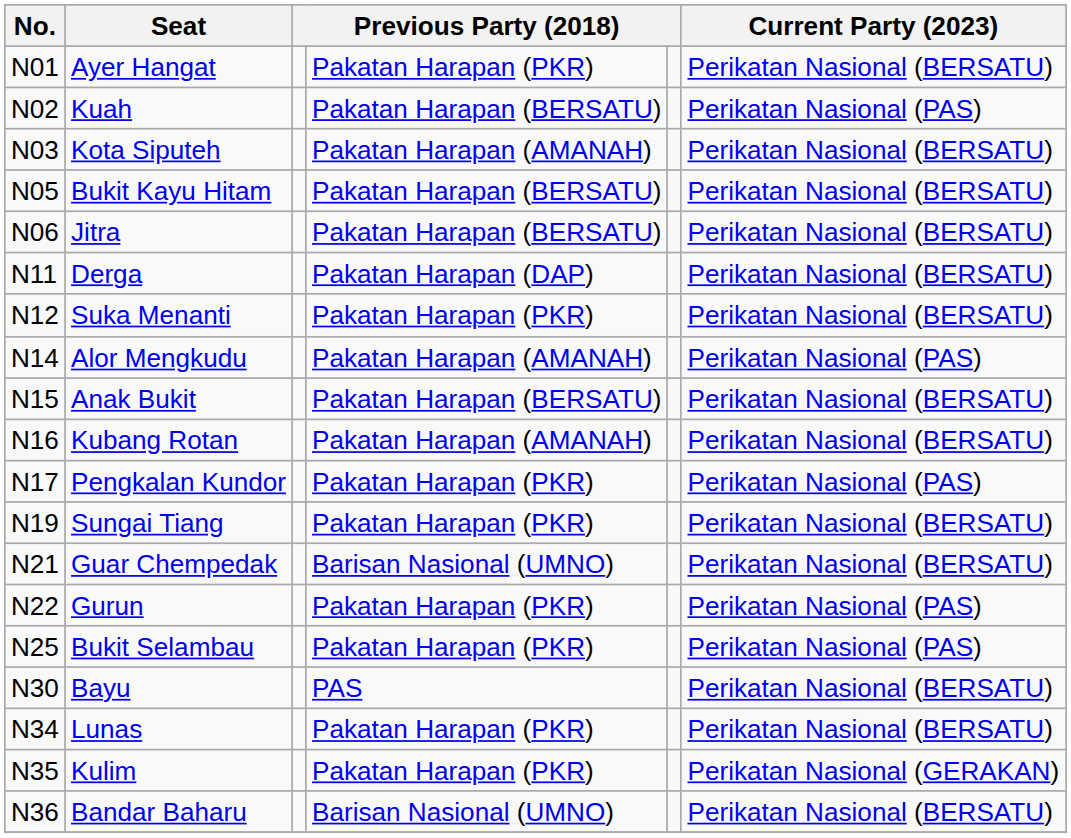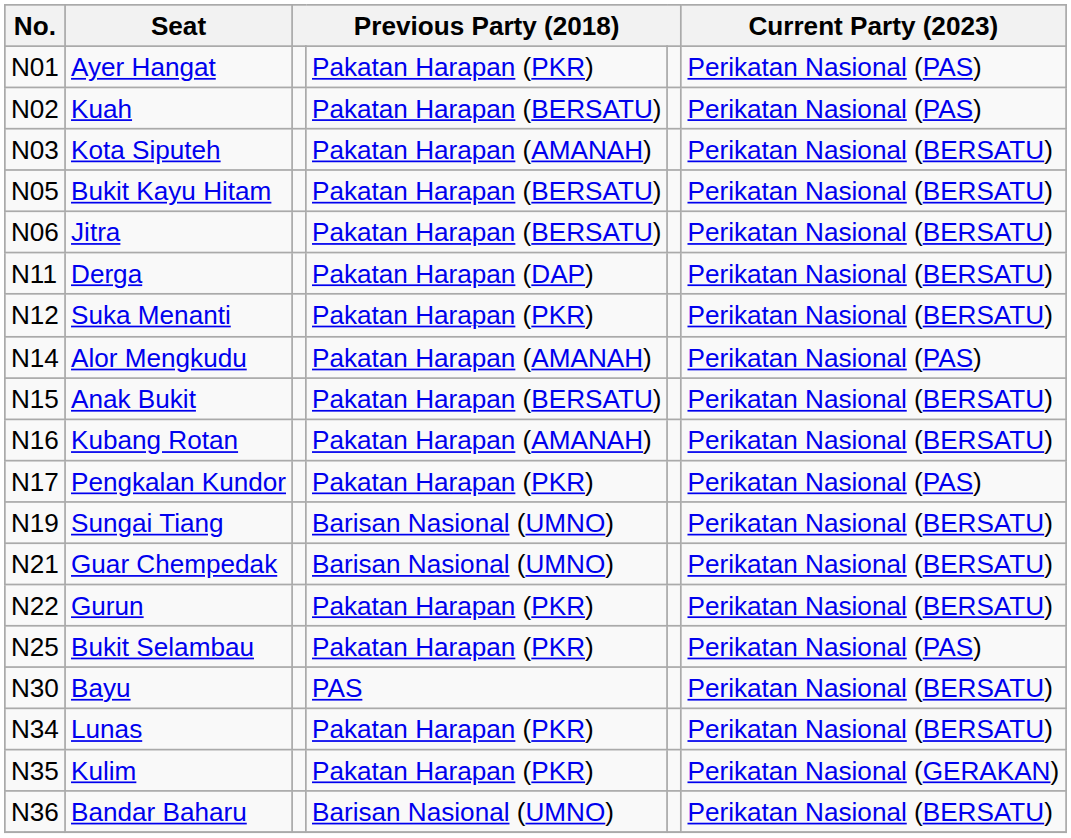(870, 67) Perikatan Nasional (BERSATU) -> (835, 67) Perikatan Nasional (PAS)
(453, 522) Pakatan Harapan (PKR) -> (463, 522) Barisan Nasional (UMNO)
(835, 605) Perikatan Nasional (PAS) -> (870, 605) Perikatan Nasional (BERSATU)
